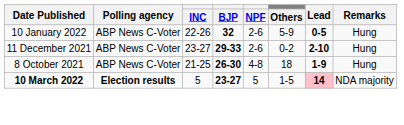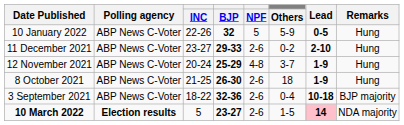(256, 33) 2-6 -> (256, 33) 5
+ row: (49, 65)
(256, 65) 4-8 -> (256, 81) 2-6
+ row: (49, 97)
(256, 81) 5 -> (256, 112) 2-6
